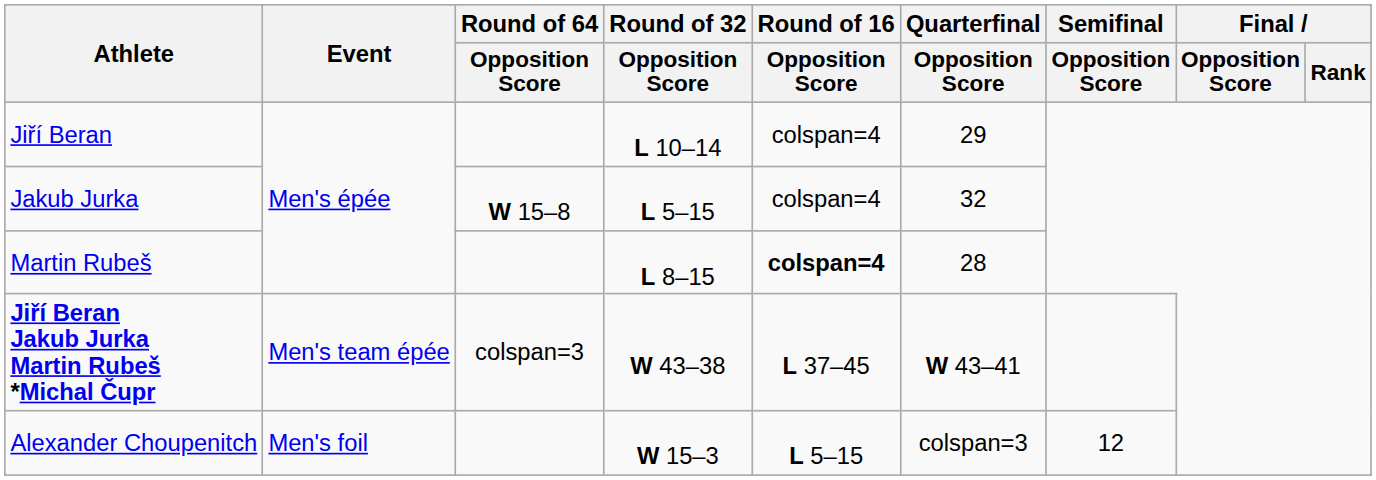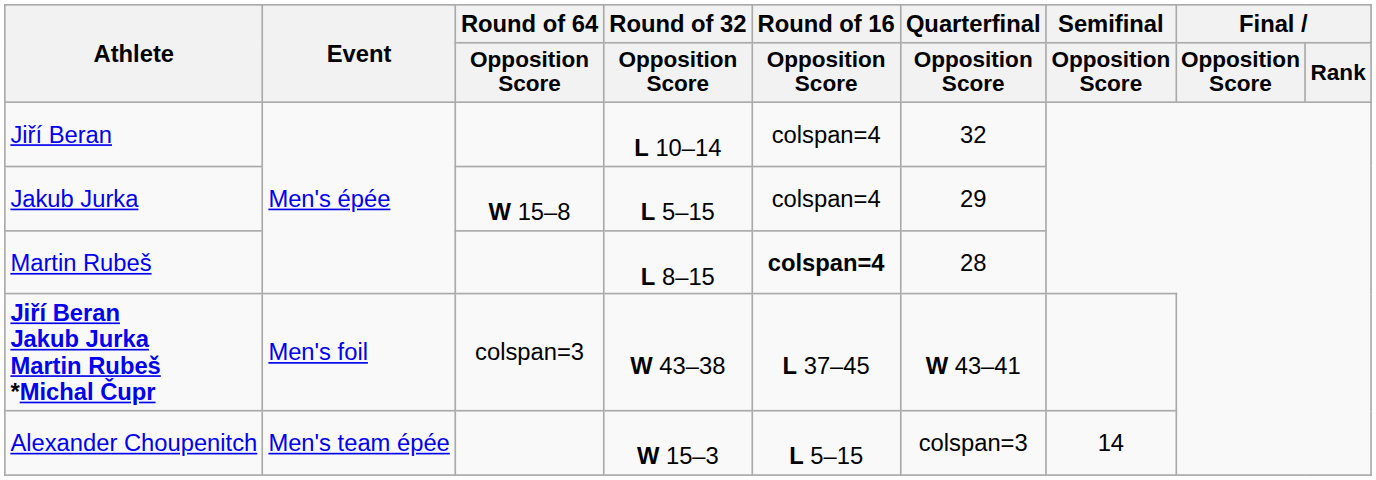(973, 135) 29 -> (973, 135) 32
(973, 199) 32 -> (973, 199) 29
(359, 353) Men's team épée -> (318, 353) Men's foil
(318, 443) Men's foil -> (359, 443) Men's team épée
(1111, 443) 12 -> (1111, 443) 14
